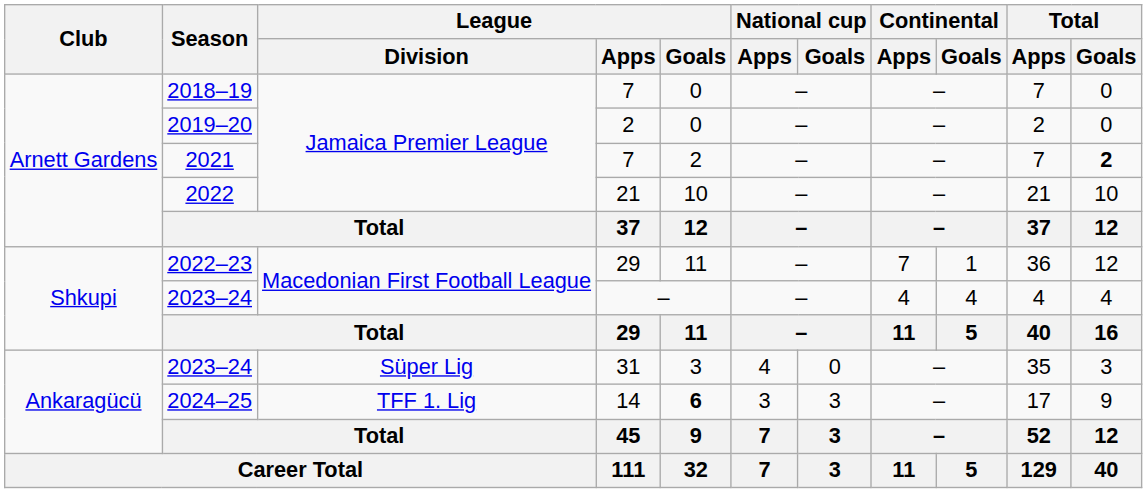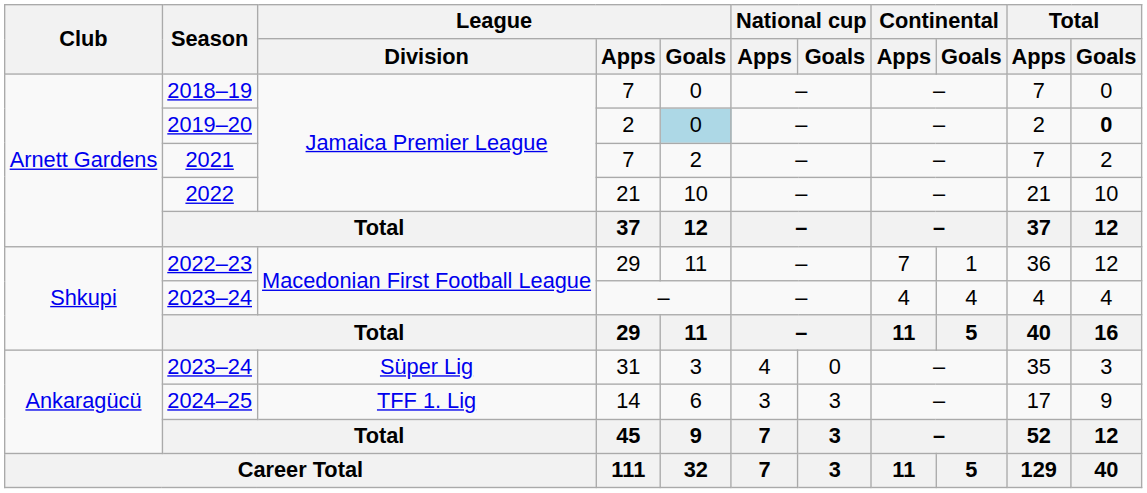(696, 125) no background -> (696, 125) lightblue background
(1106, 125) normal -> (1106, 125) bold
(1106, 159) bold -> (1106, 159) normal
(696, 401) bold -> (696, 401) normal
